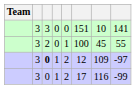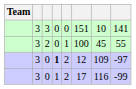(47, 60) bold -> (47, 60) normal
(57, 60) normal -> (57, 60) bold
